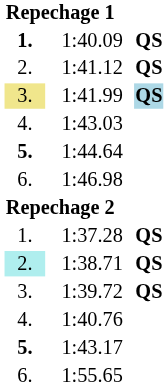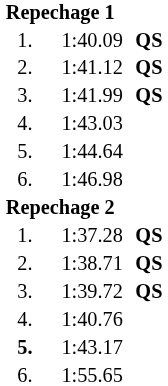(25, 40) bold -> (25, 40) normal
(25, 95) khaki background -> (25, 95) no background
(149, 95) lightblue background -> (149, 95) no background
(25, 151) bold -> (25, 151) normal
(25, 263) paleturquoise background -> (25, 263) no background
